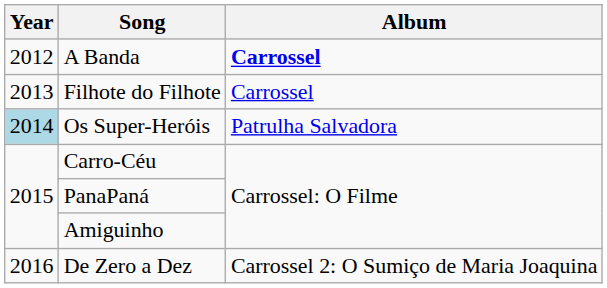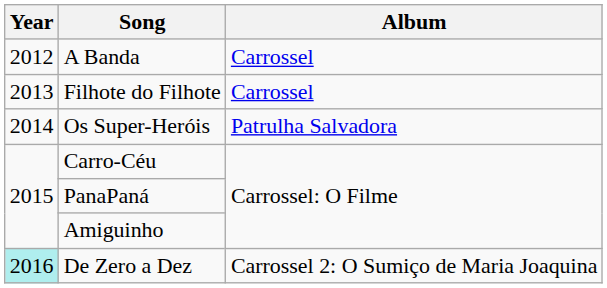(276, 56) bold -> (272, 56) normal
(32, 126) lightblue background -> (32, 126) no background
(32, 265) no background -> (32, 265) paleturquoise background
